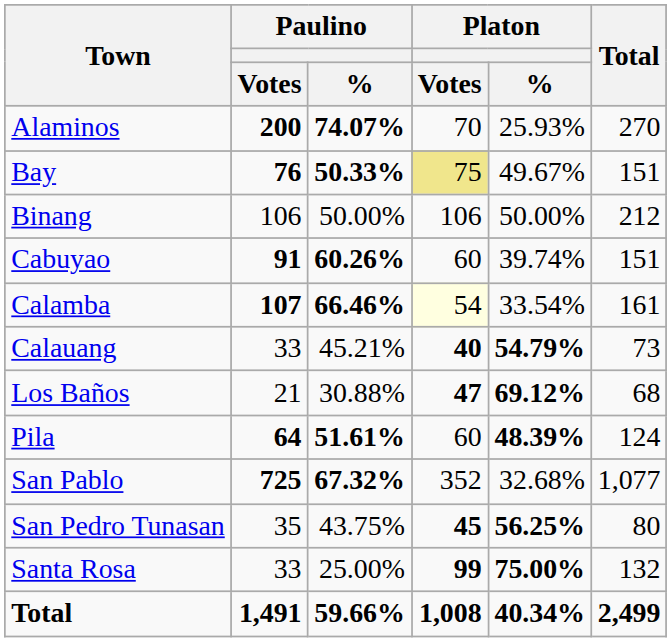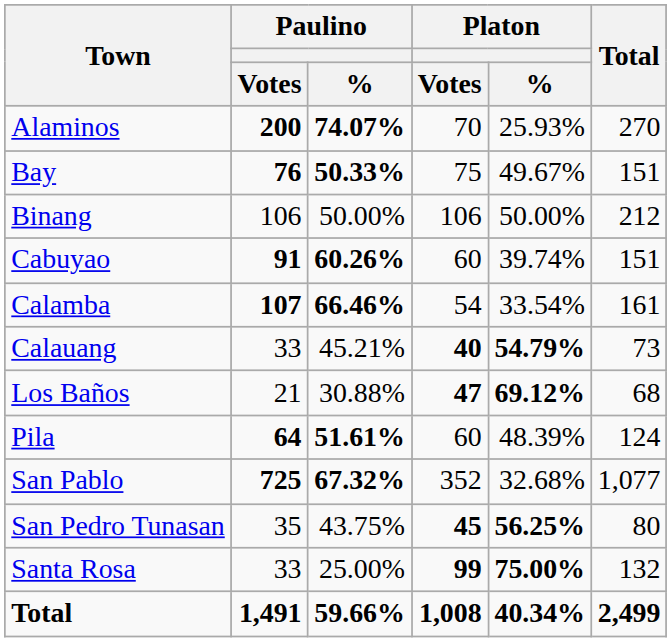(468, 171) khaki background -> (468, 171) no background
(468, 304) lightyellow background -> (468, 304) no background
(540, 436) bold -> (542, 436) normal
